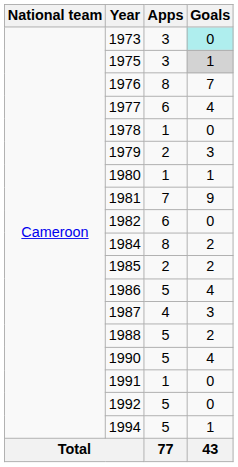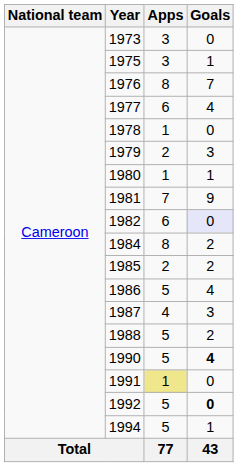(210, 38) paleturquoise background -> (210, 38) no background
(210, 61) lightgrey background -> (210, 61) no background
(210, 221) no background -> (210, 221) lavender background
(210, 358) normal -> (210, 358) bold
(166, 381) no background -> (166, 381) khaki background
(210, 404) normal -> (210, 404) bold
